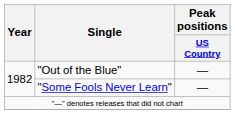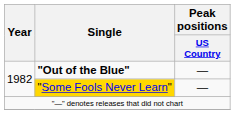(79, 70) normal -> (84, 70) bold
(105, 88) no background -> (105, 88) gold background
